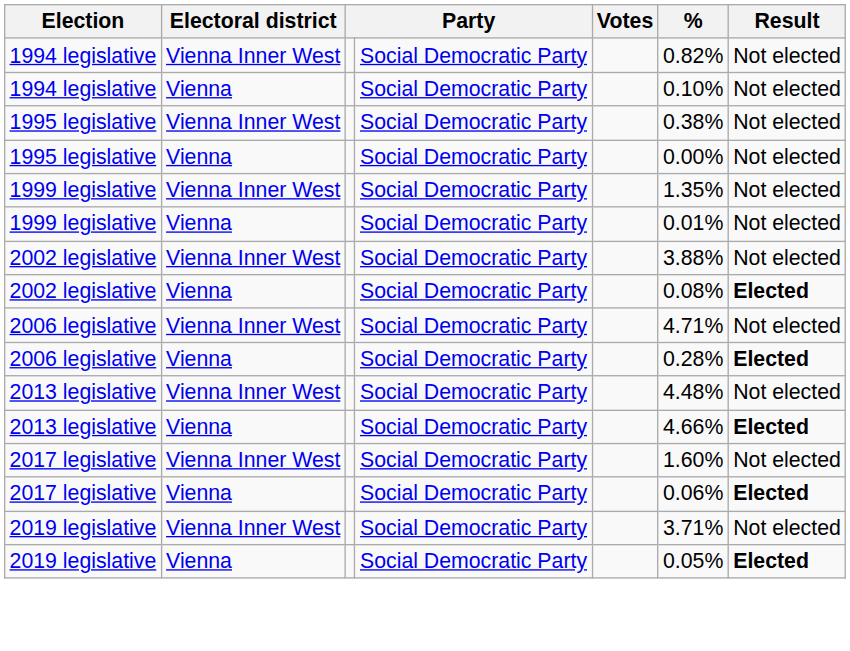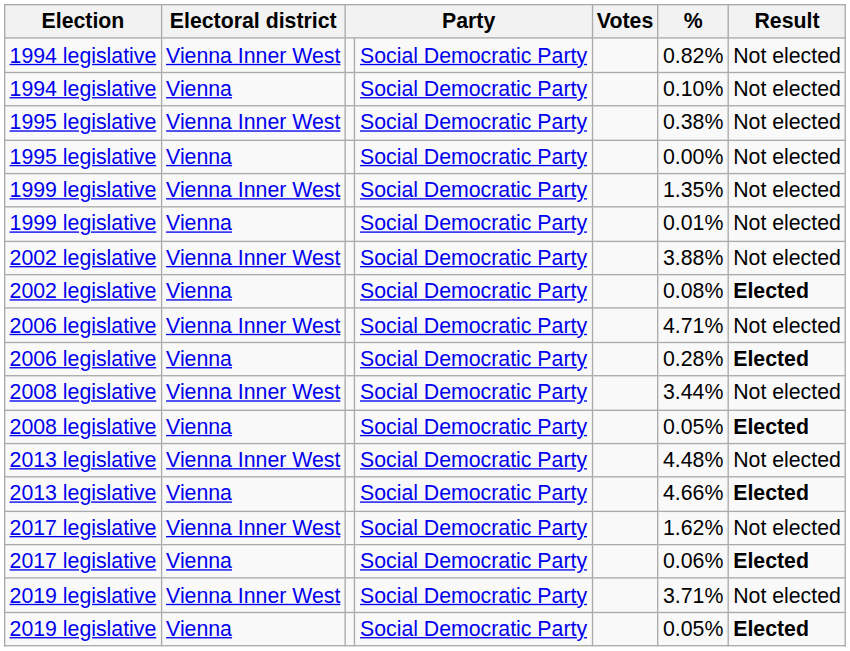+ row: (83, 392)
+ row: (83, 426)
(693, 460) 1.60% -> (693, 527) 1.62%
